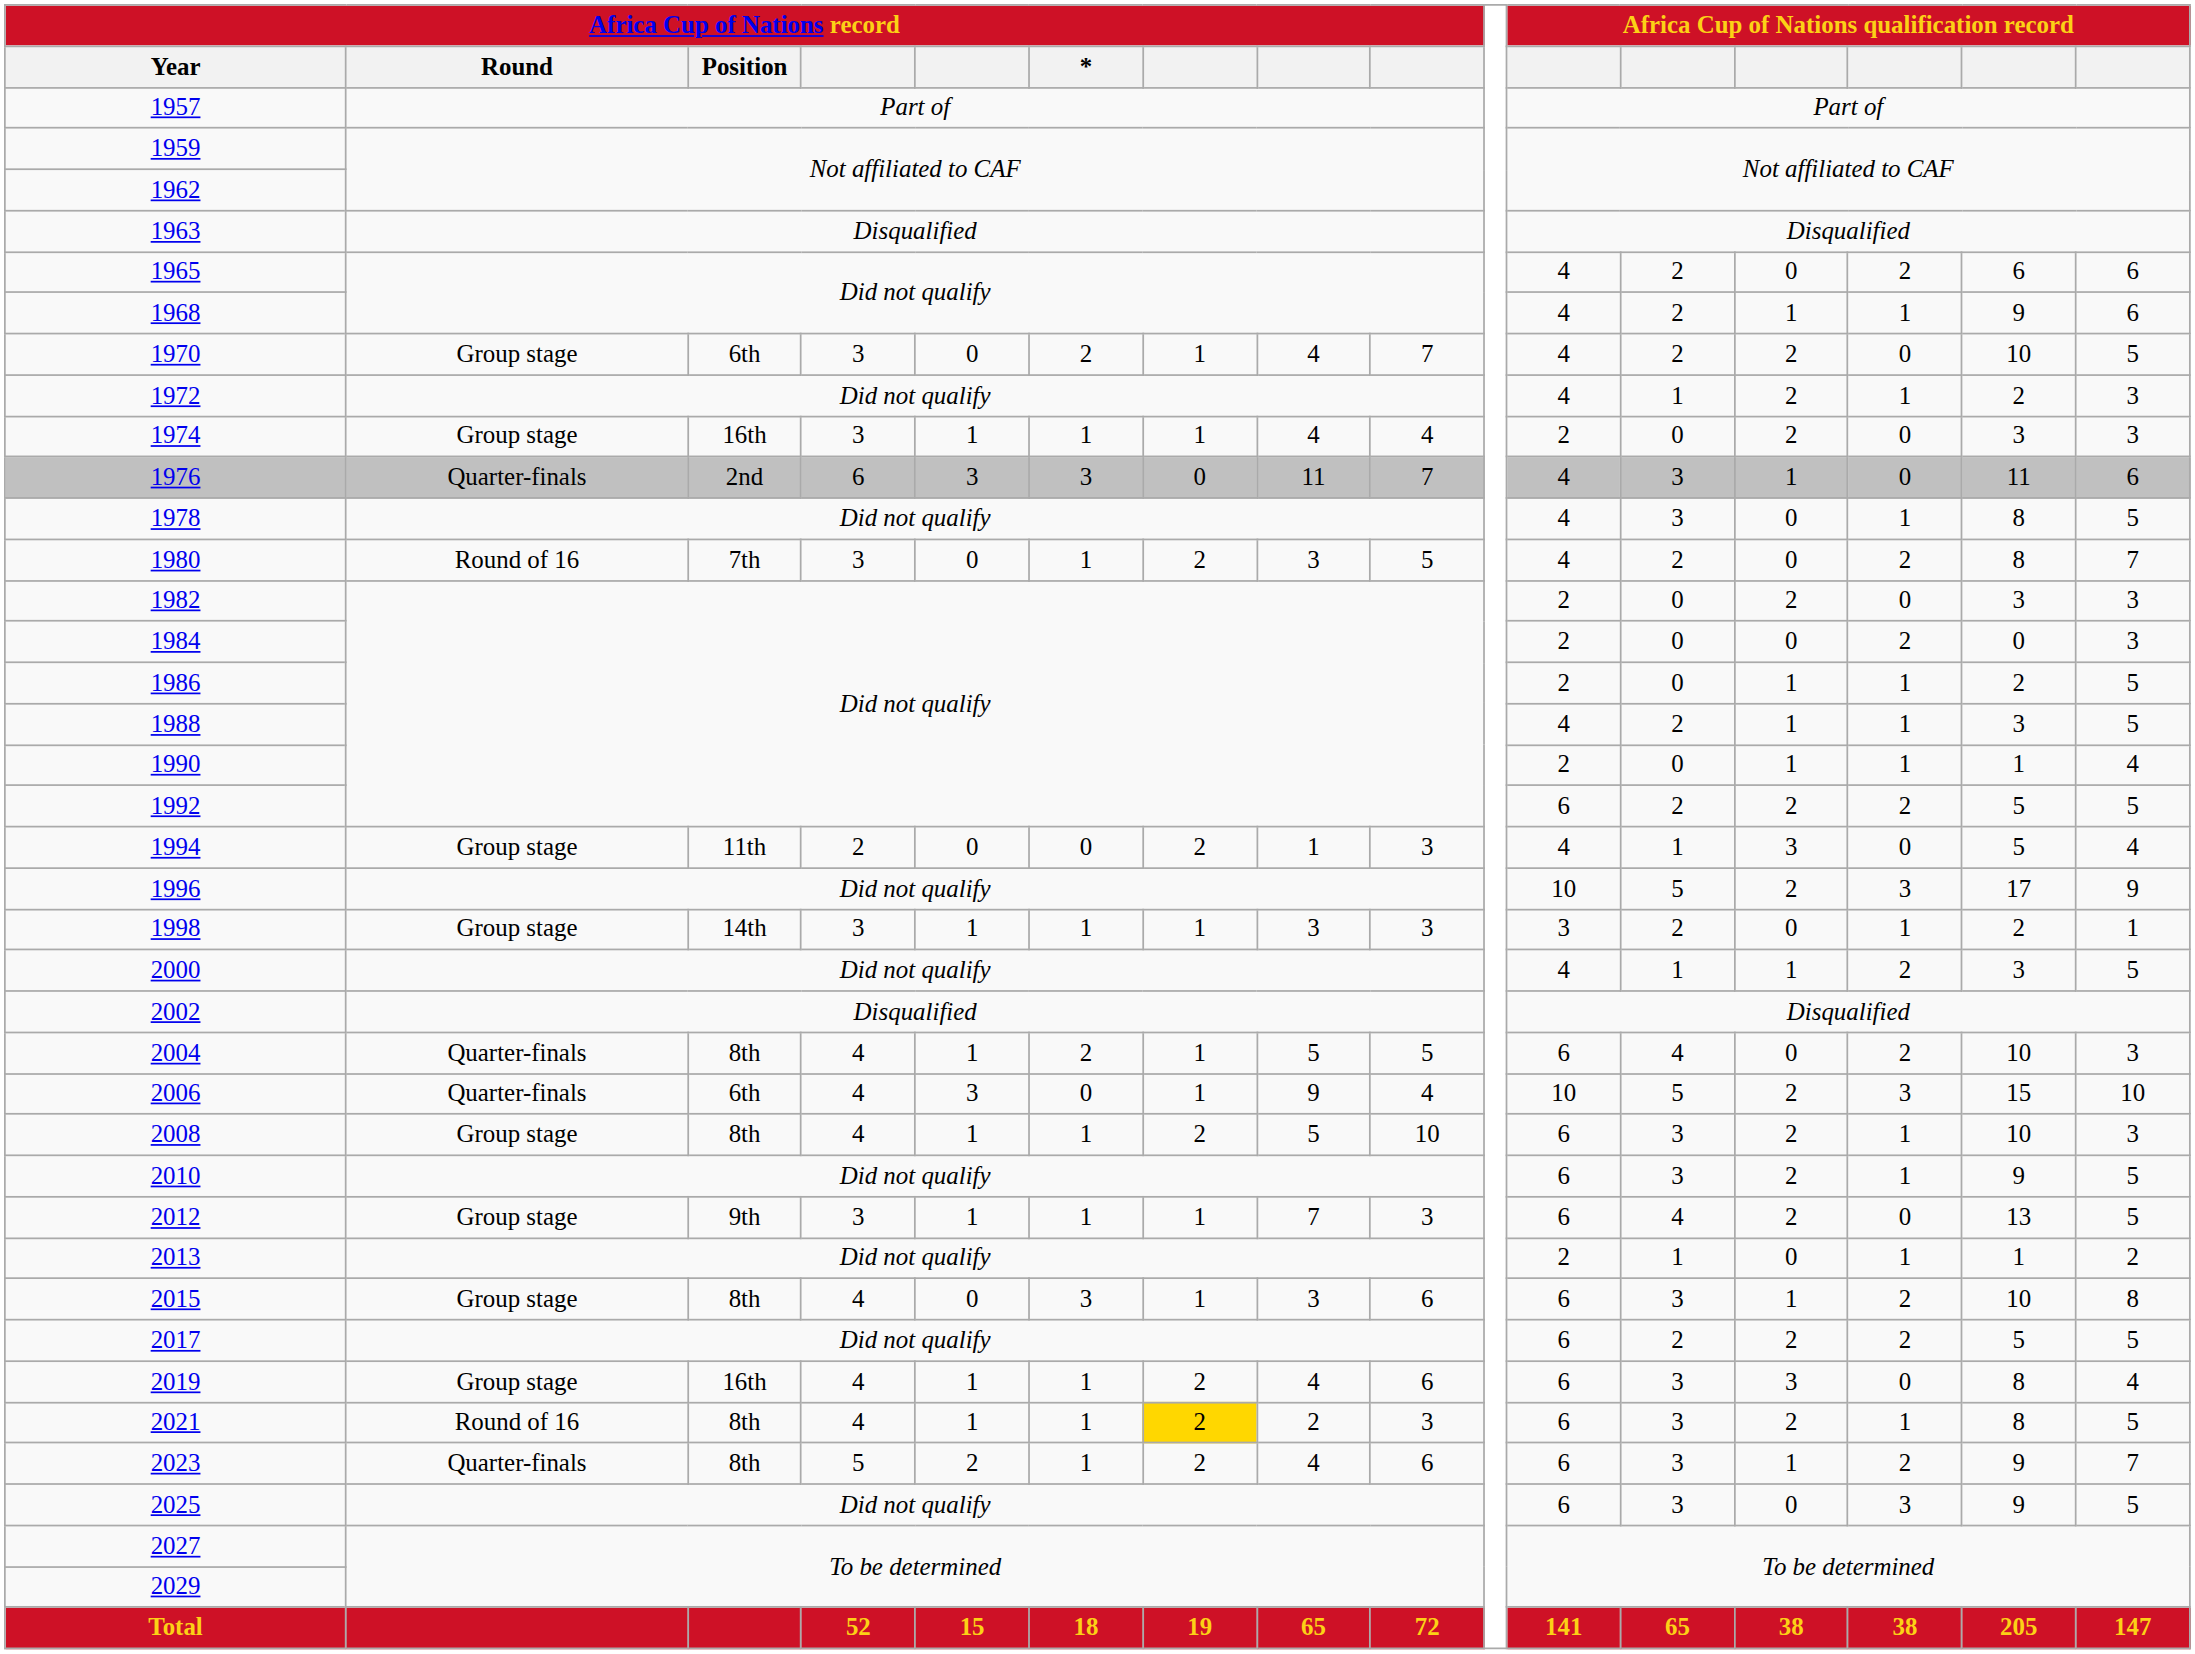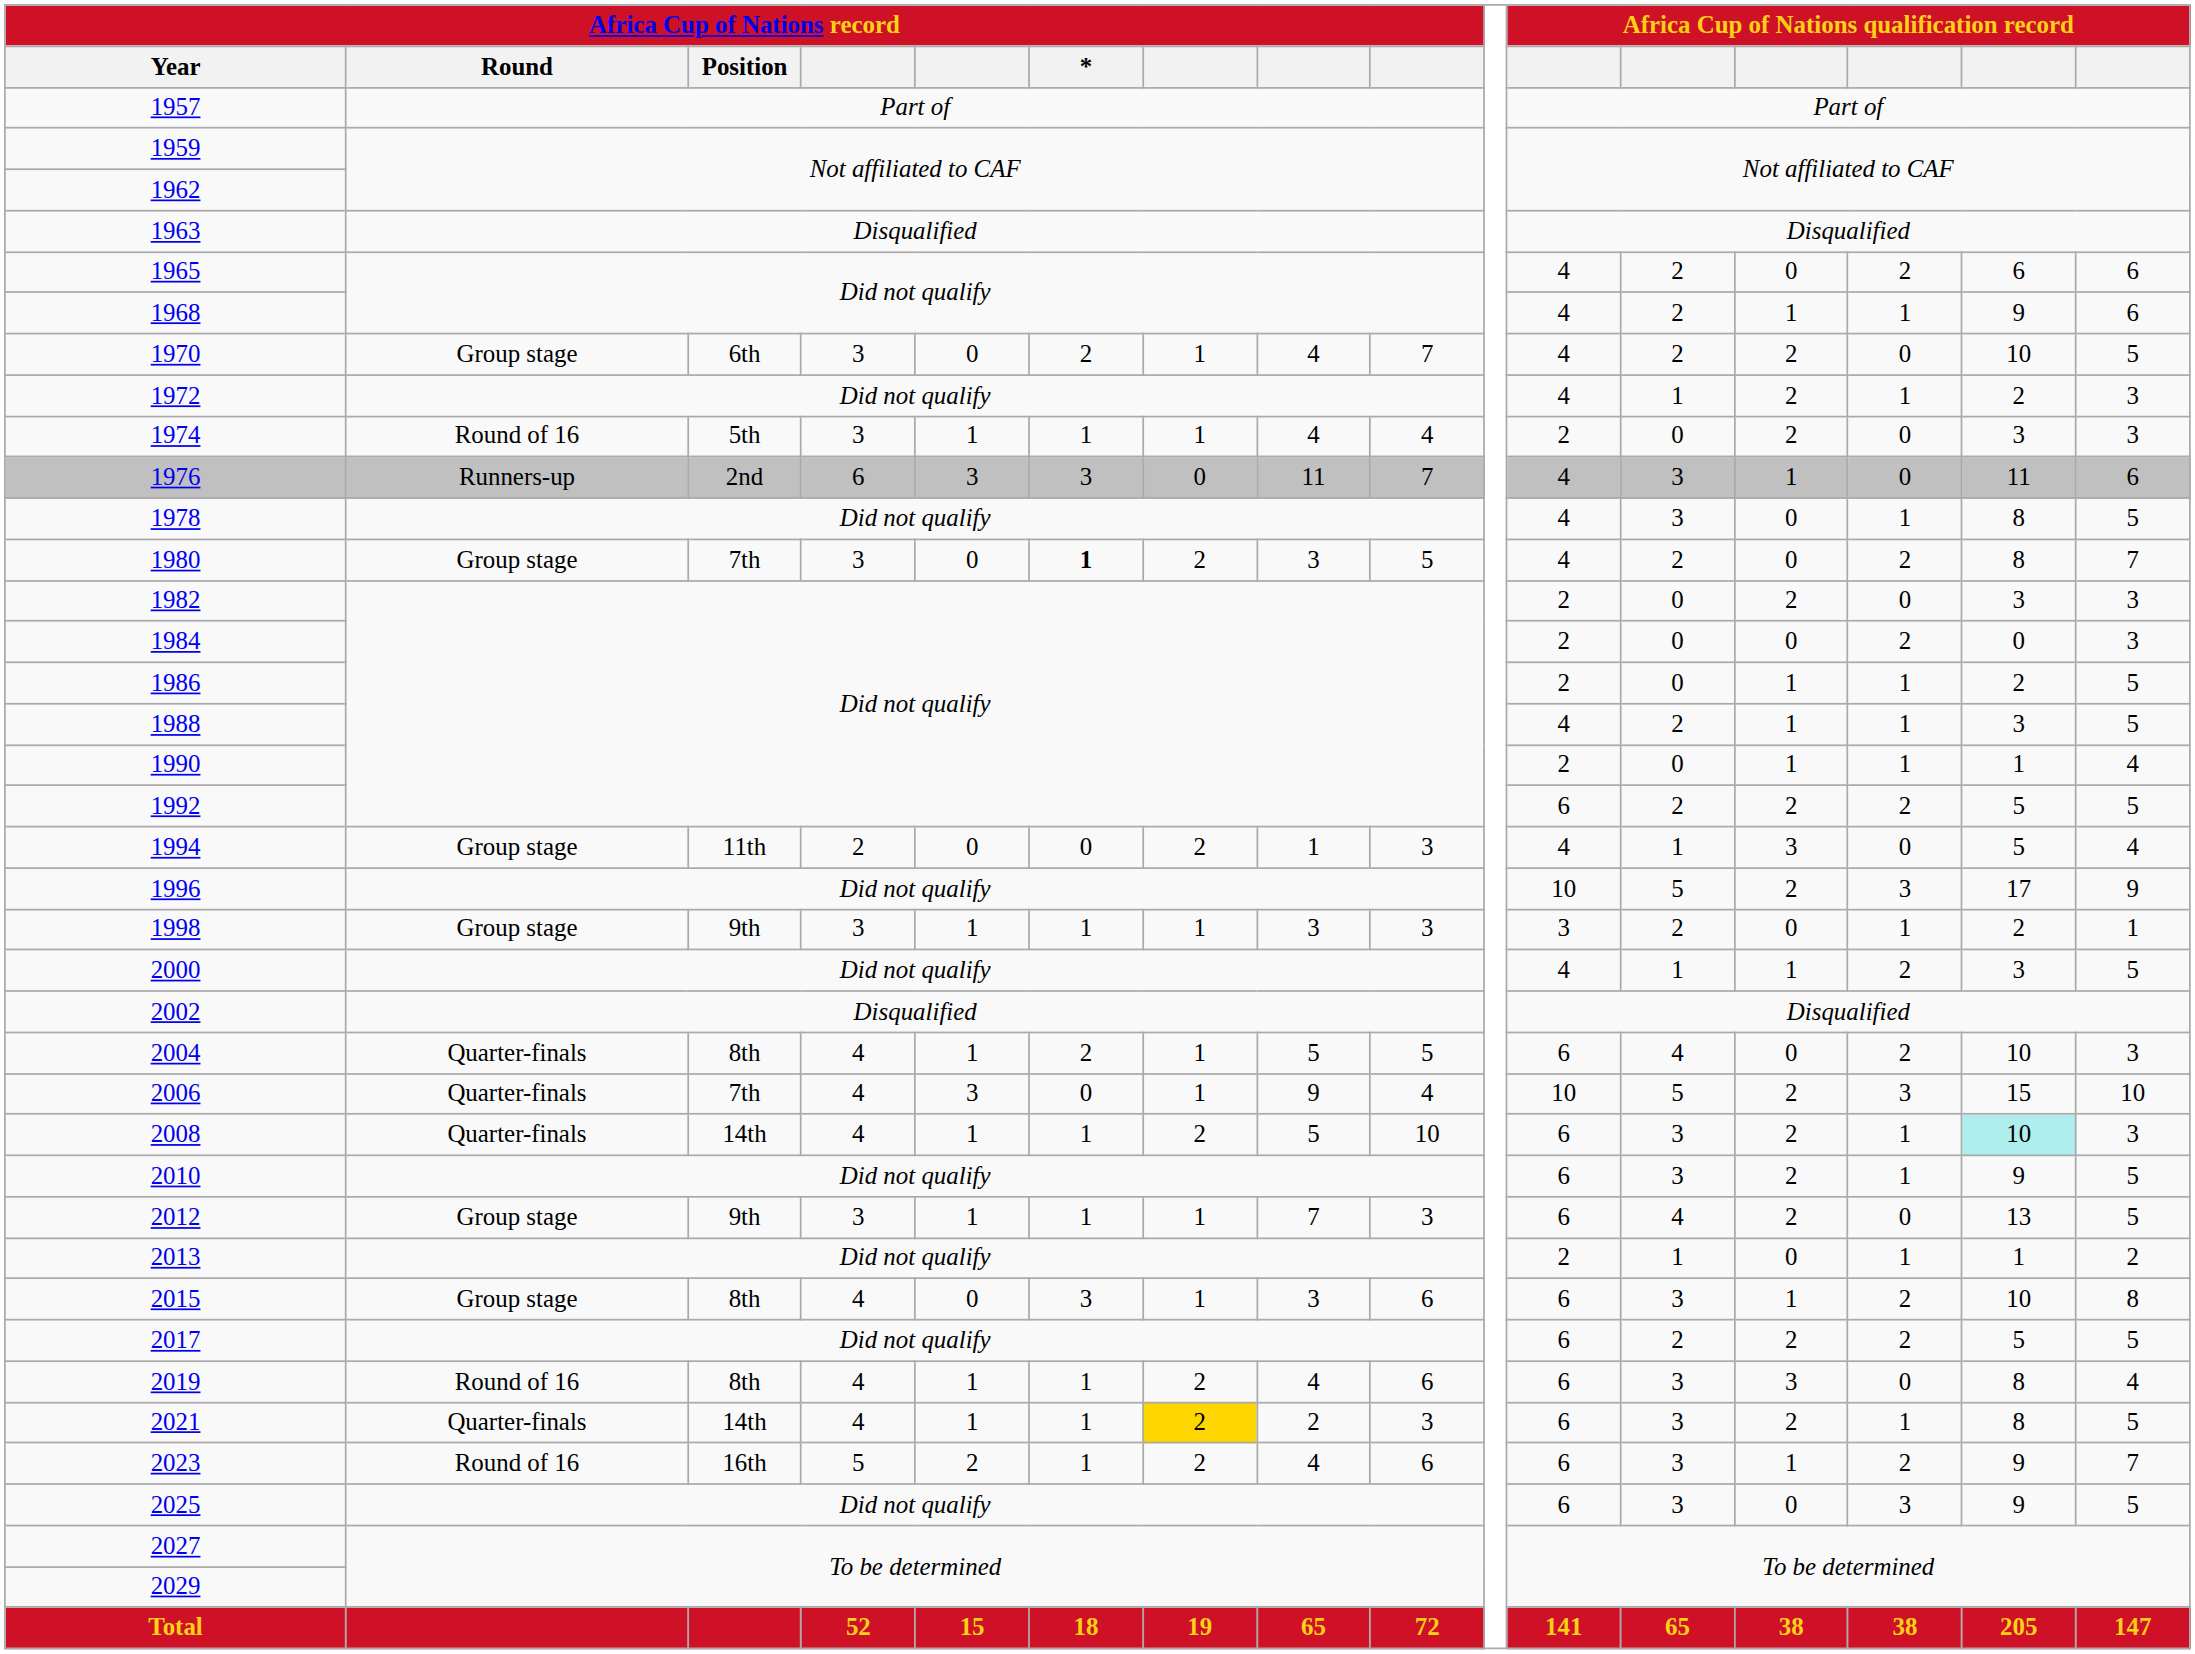(517, 436) Group stage -> (517, 436) Round of 16
(745, 436) 16th -> (745, 436) 5th
(517, 477) Quarter-finals -> (517, 477) Runners-up
(517, 559) Round of 16 -> (517, 559) Group stage
(1086, 559) normal -> (1086, 559) bold
(745, 929) 14th -> (745, 929) 9th
(745, 1093) 6th -> (745, 1093) 7th
(517, 1134) Group stage -> (517, 1134) Quarter-finals
(745, 1134) 8th -> (745, 1134) 14th
(2019, 1134) no background -> (2019, 1134) paleturquoise background
(517, 1381) Group stage -> (517, 1381) Round of 16
(745, 1381) 16th -> (745, 1381) 8th
(517, 1422) Round of 16 -> (517, 1422) Quarter-finals
(745, 1422) 8th -> (745, 1422) 14th
(517, 1463) Quarter-finals -> (517, 1463) Round of 16
(745, 1463) 8th -> (745, 1463) 16th
